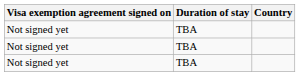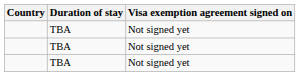columns swapped: (273, 12) <-> (89, 12)
